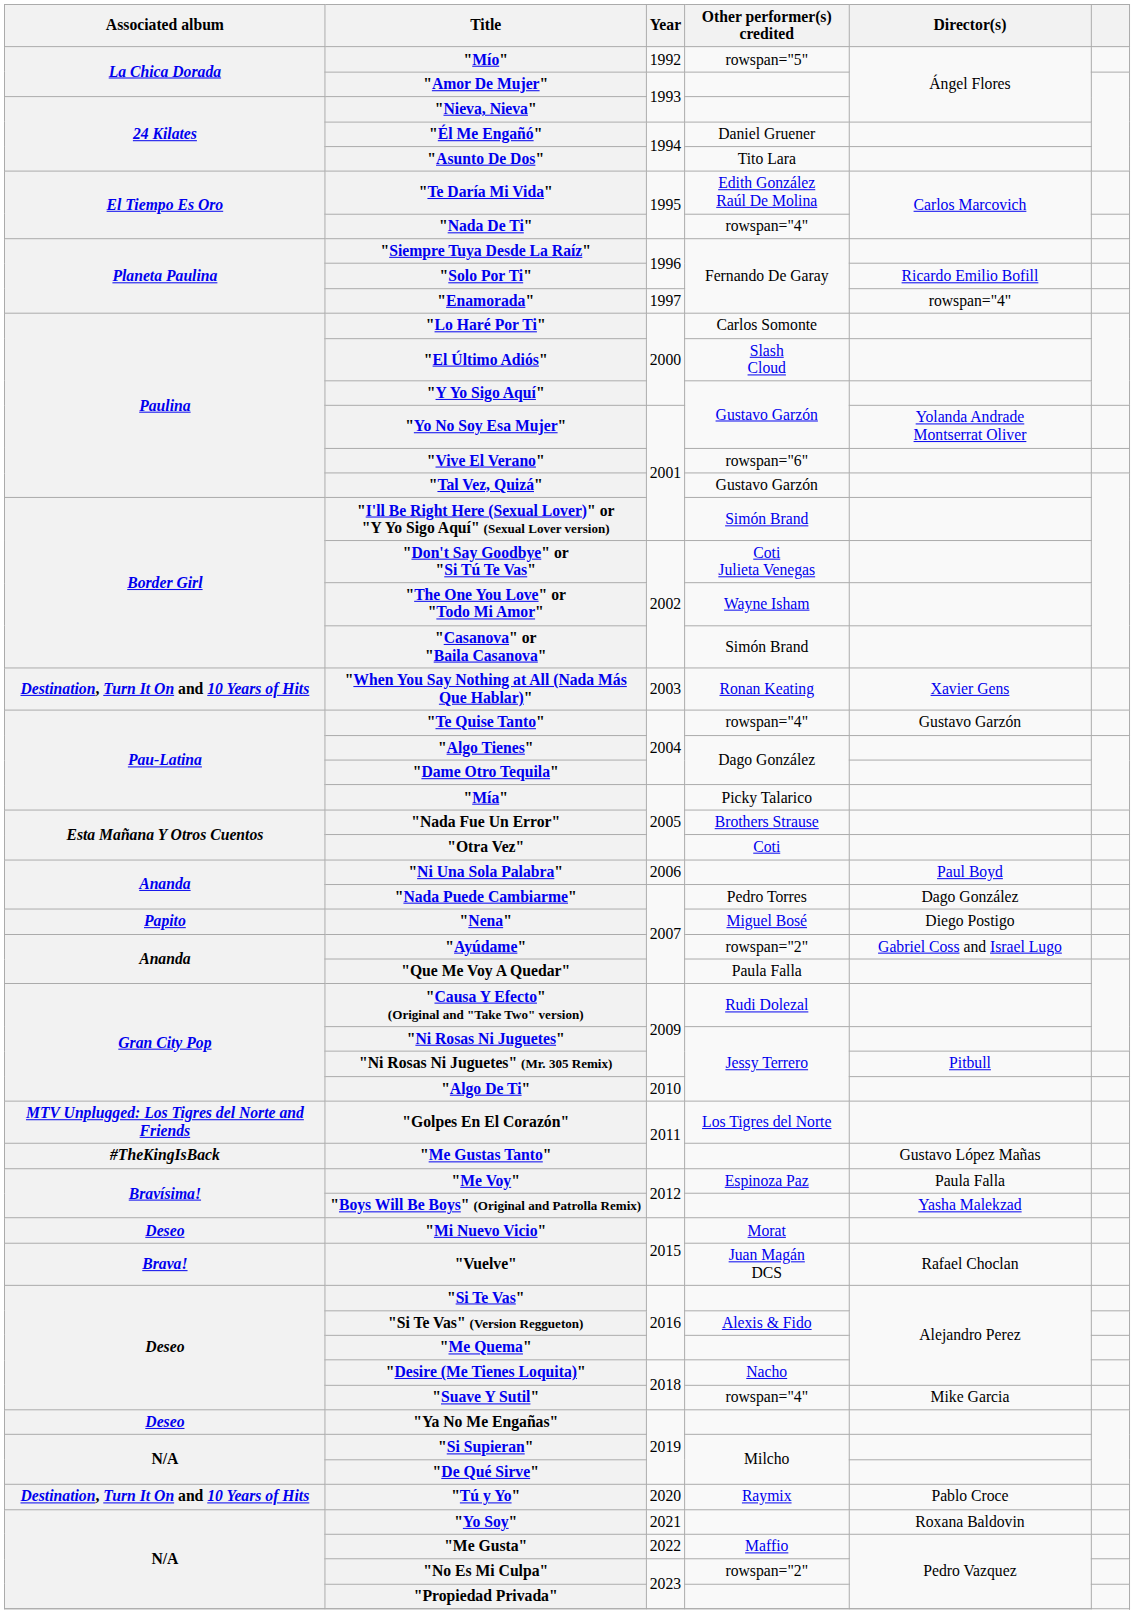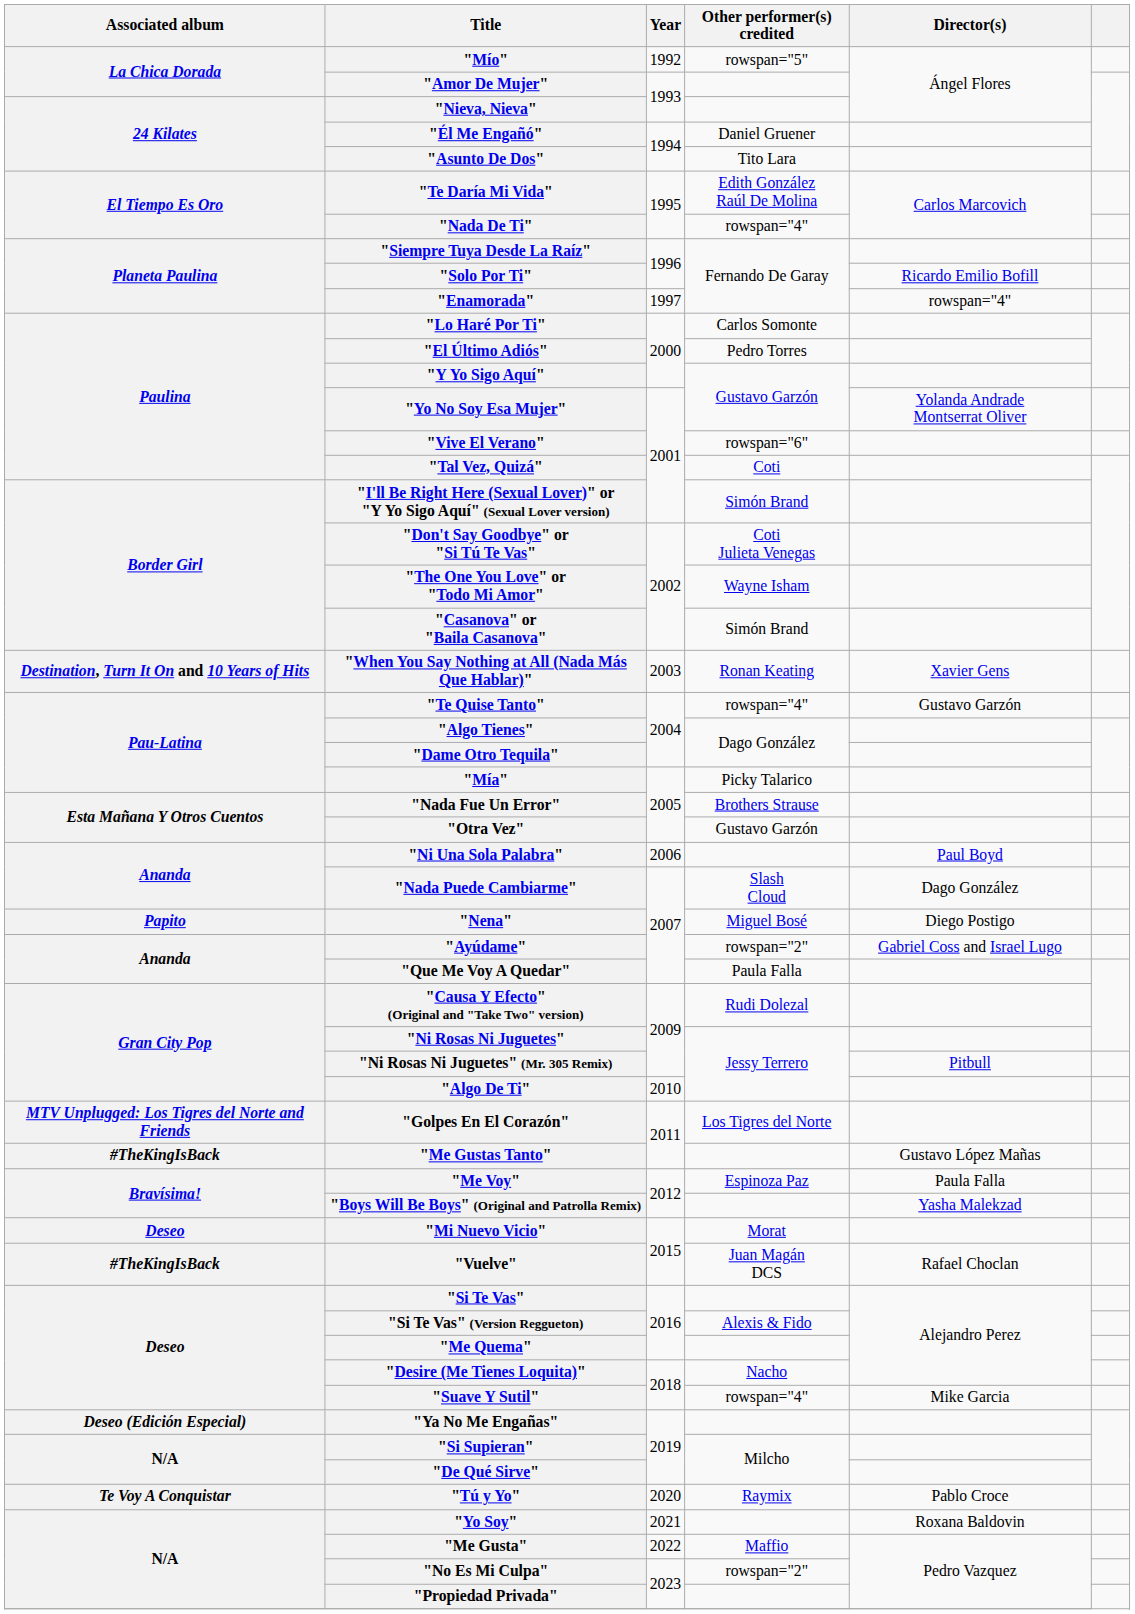(767, 359) Slash Cloud -> (767, 350) Pedro Torres
(767, 485) Gustavo Garzón -> (767, 467) Coti
(767, 847) Coti -> (767, 829) Gustavo Garzón
(767, 896) Pedro Torres -> (767, 888) Slash Cloud
(165, 1264) Brava! -> (165, 1264) #TheKingIsBack
(165, 1422) Deseo -> (165, 1422) Deseo (Edición Especial)
(165, 1496) Destination, Turn It On and 10 Years of Hits -> (165, 1496) Te Voy A Conquistar
